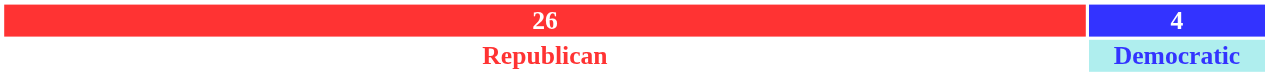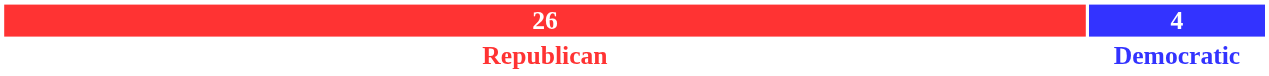(1177, 55) paleturquoise background -> (1177, 55) no background
